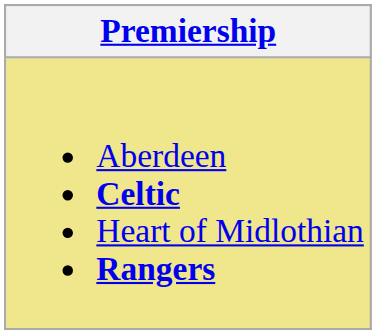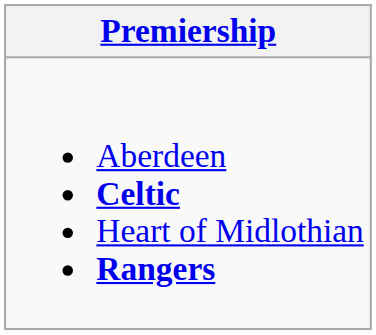(188, 212) khaki background -> (188, 212) no background
